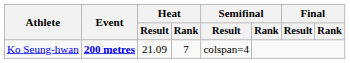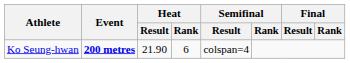(154, 49) 21.09 -> (154, 49) 21.90
(186, 49) 7 -> (186, 49) 6
